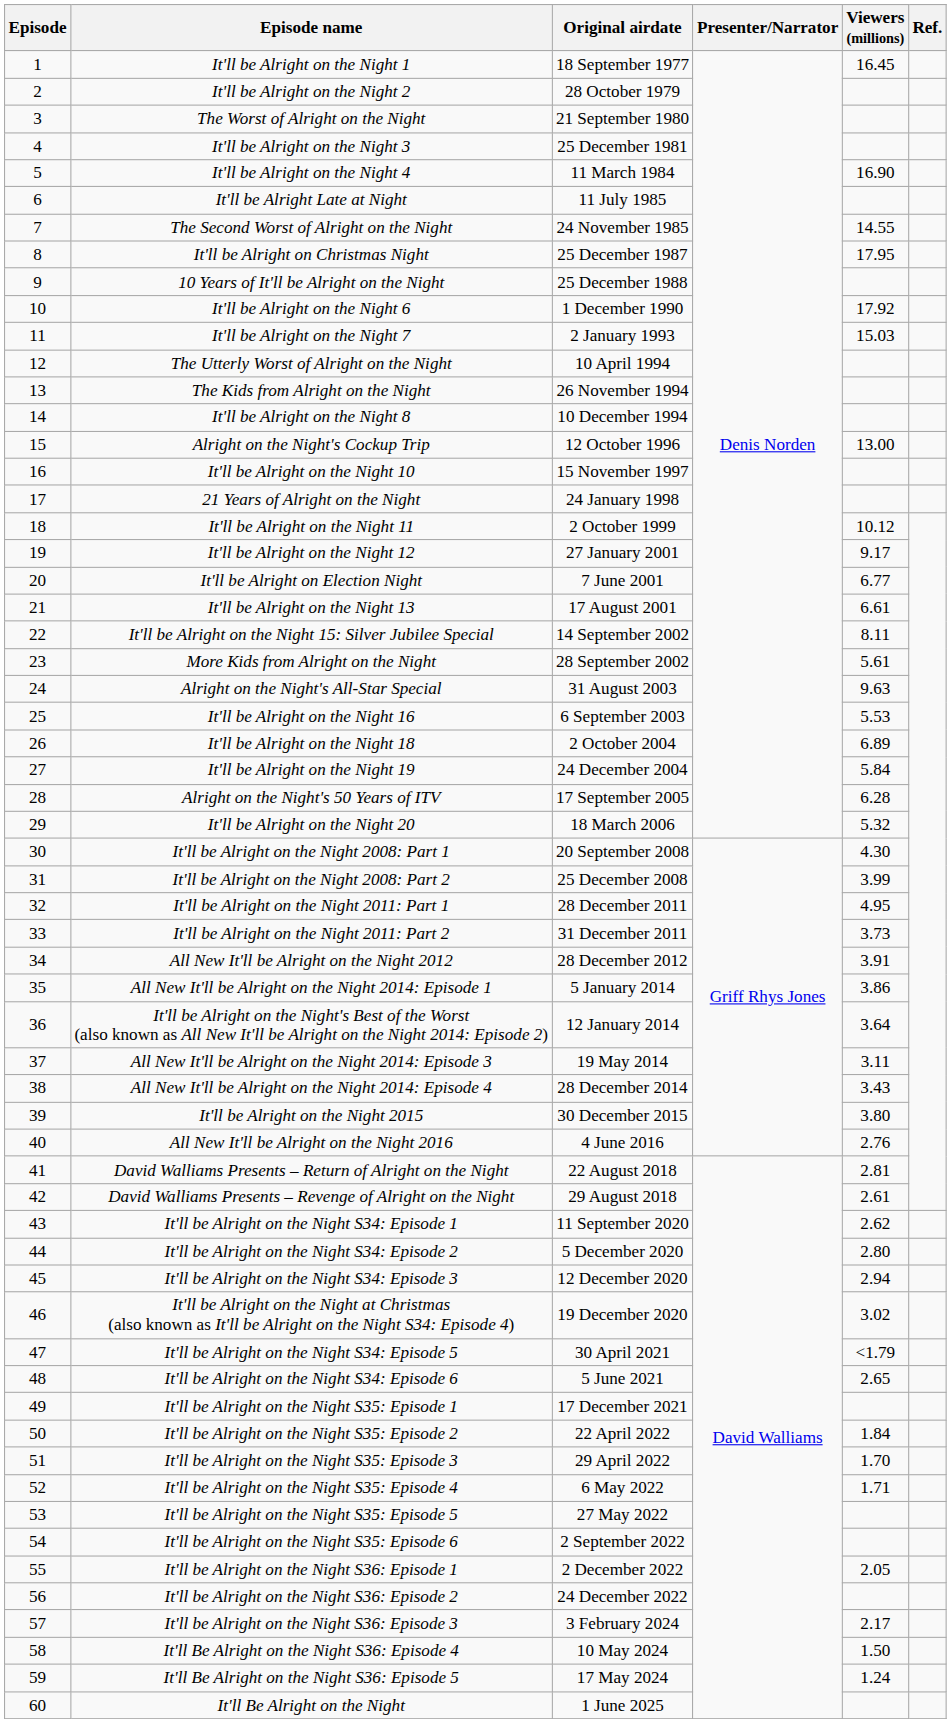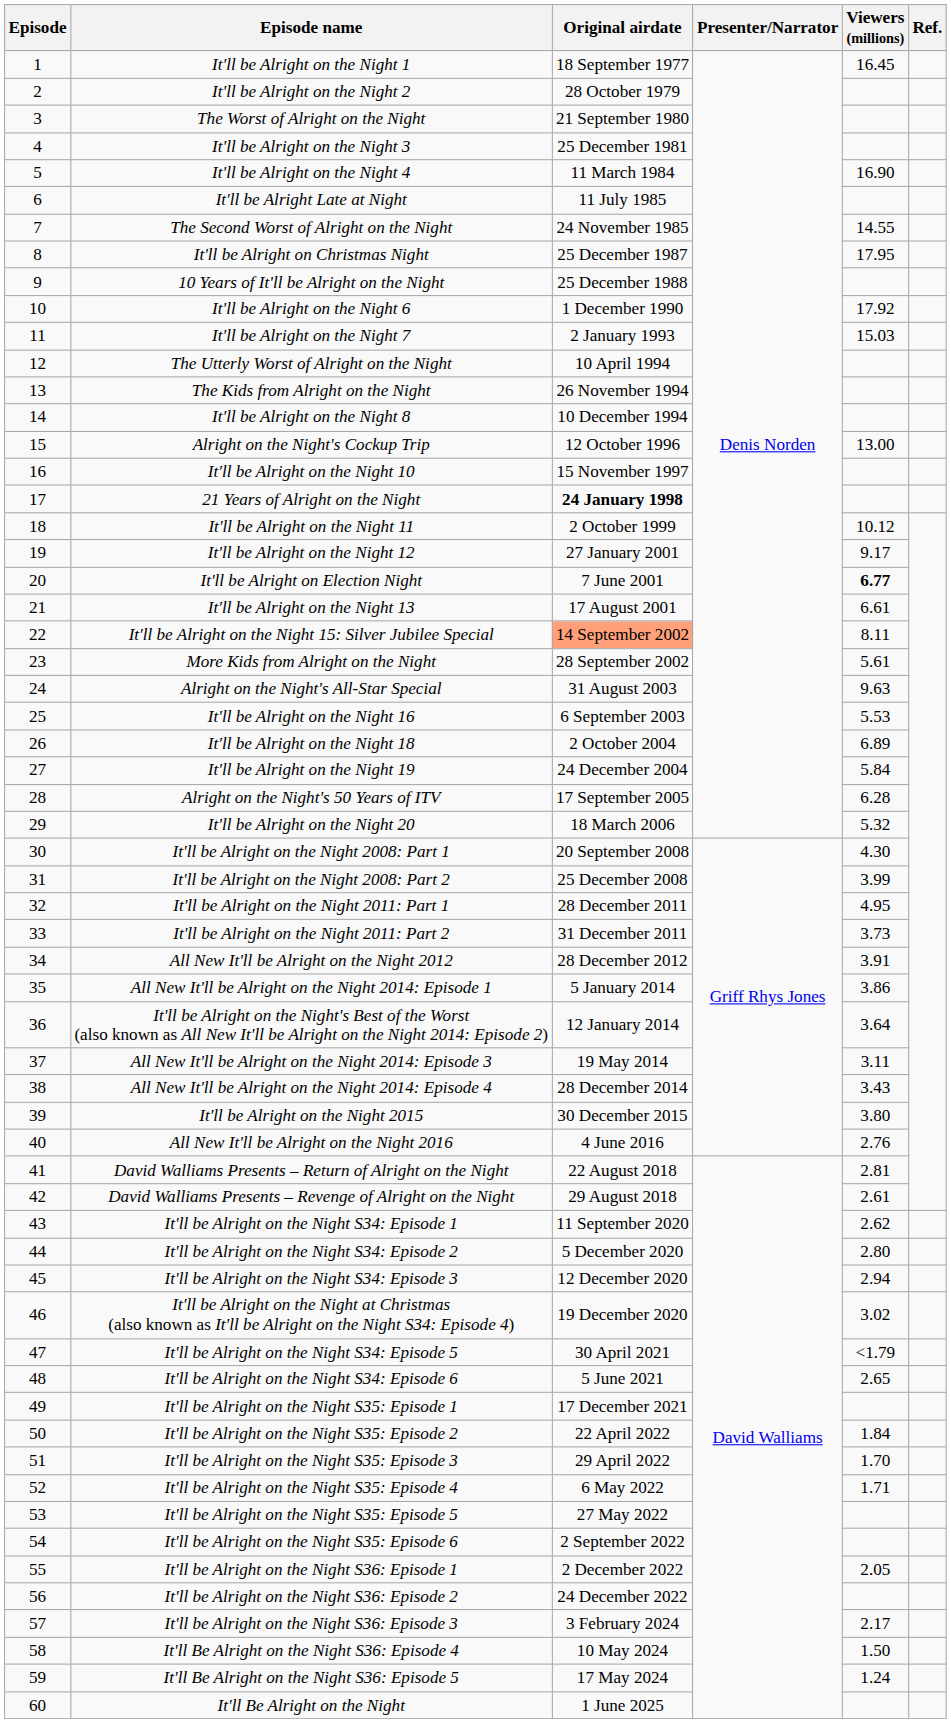(623, 498) normal -> (622, 498) bold
(875, 580) normal -> (875, 580) bold
(623, 634) no background -> (623, 634) lightsalmon background
